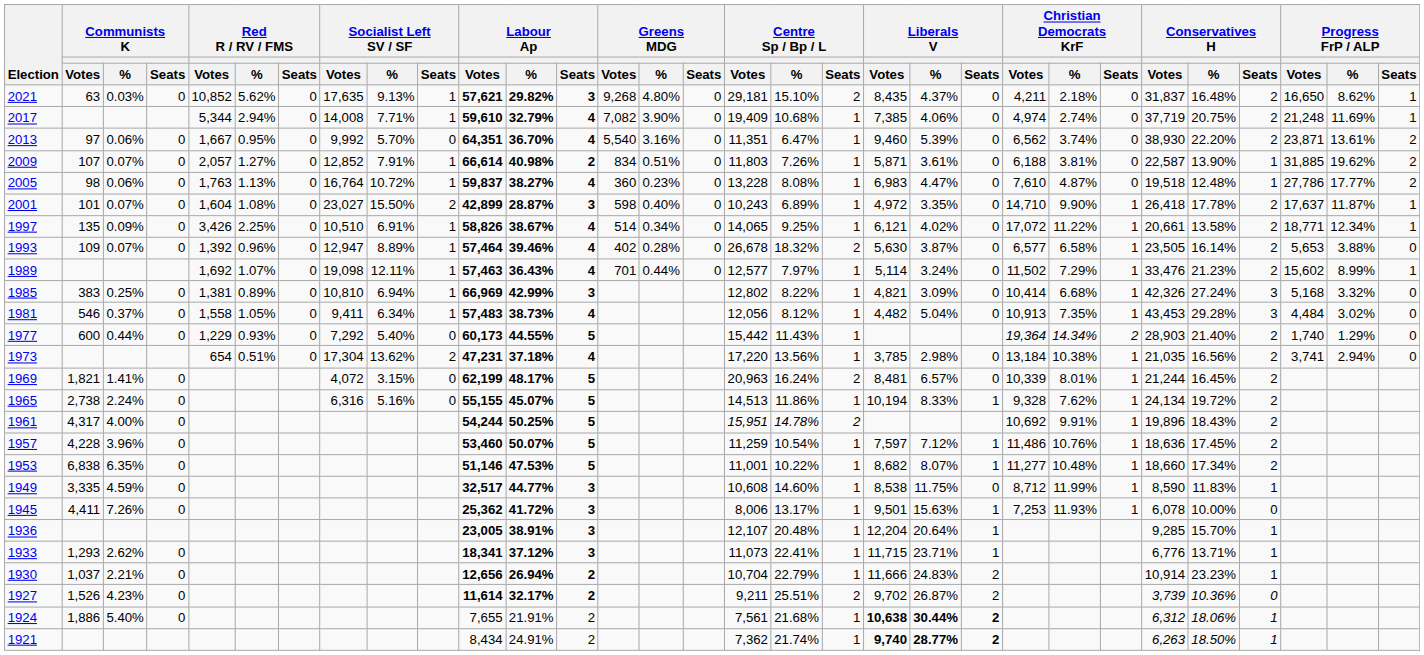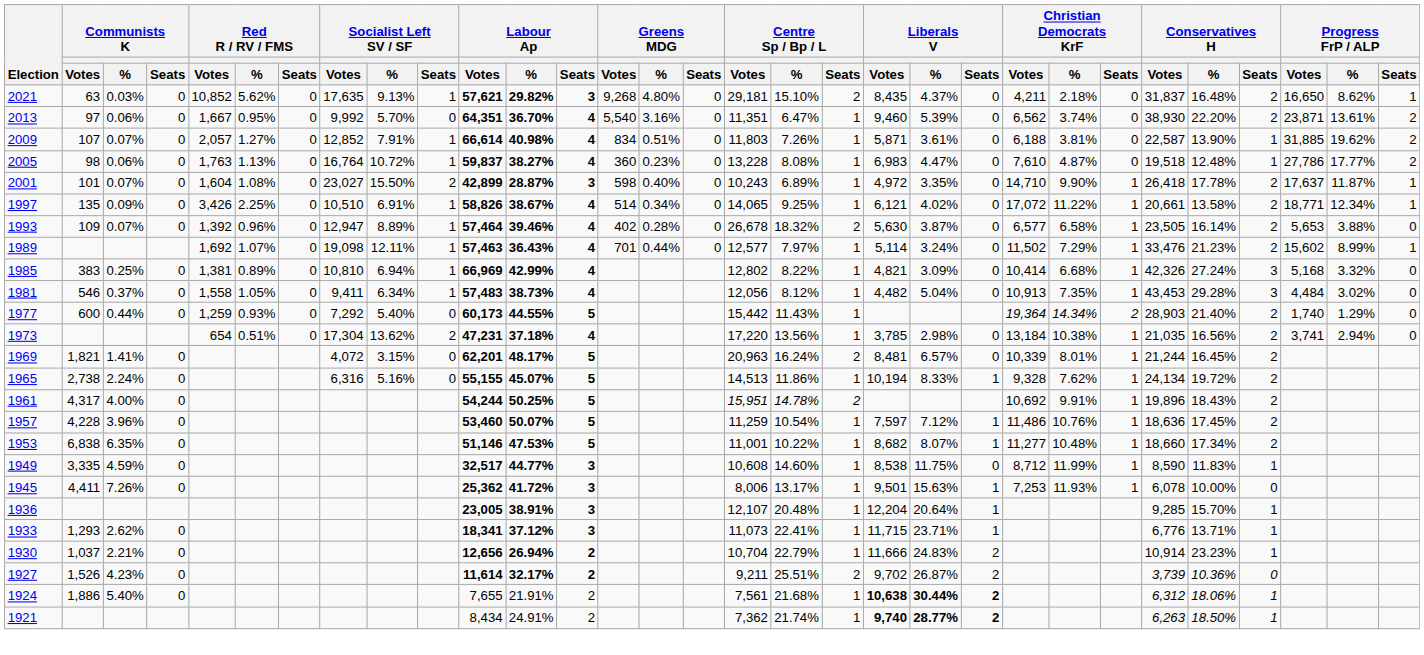- row: (22, 118)
(591, 161) 2 -> (591, 139) 4
(591, 291) 3 -> (591, 270) 4
(215, 335) 1,229 -> (215, 313) 1,259
(482, 378) 62,199 -> (482, 357) 62,201
